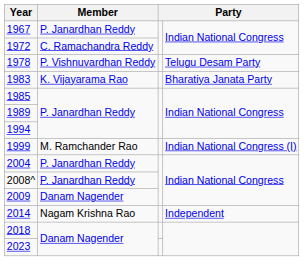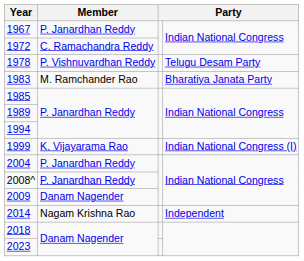(84, 79) K. Vijayarama Rao -> (89, 79) M. Ramchander Rao
(89, 146) M. Ramchander Rao -> (84, 146) K. Vijayarama Rao
